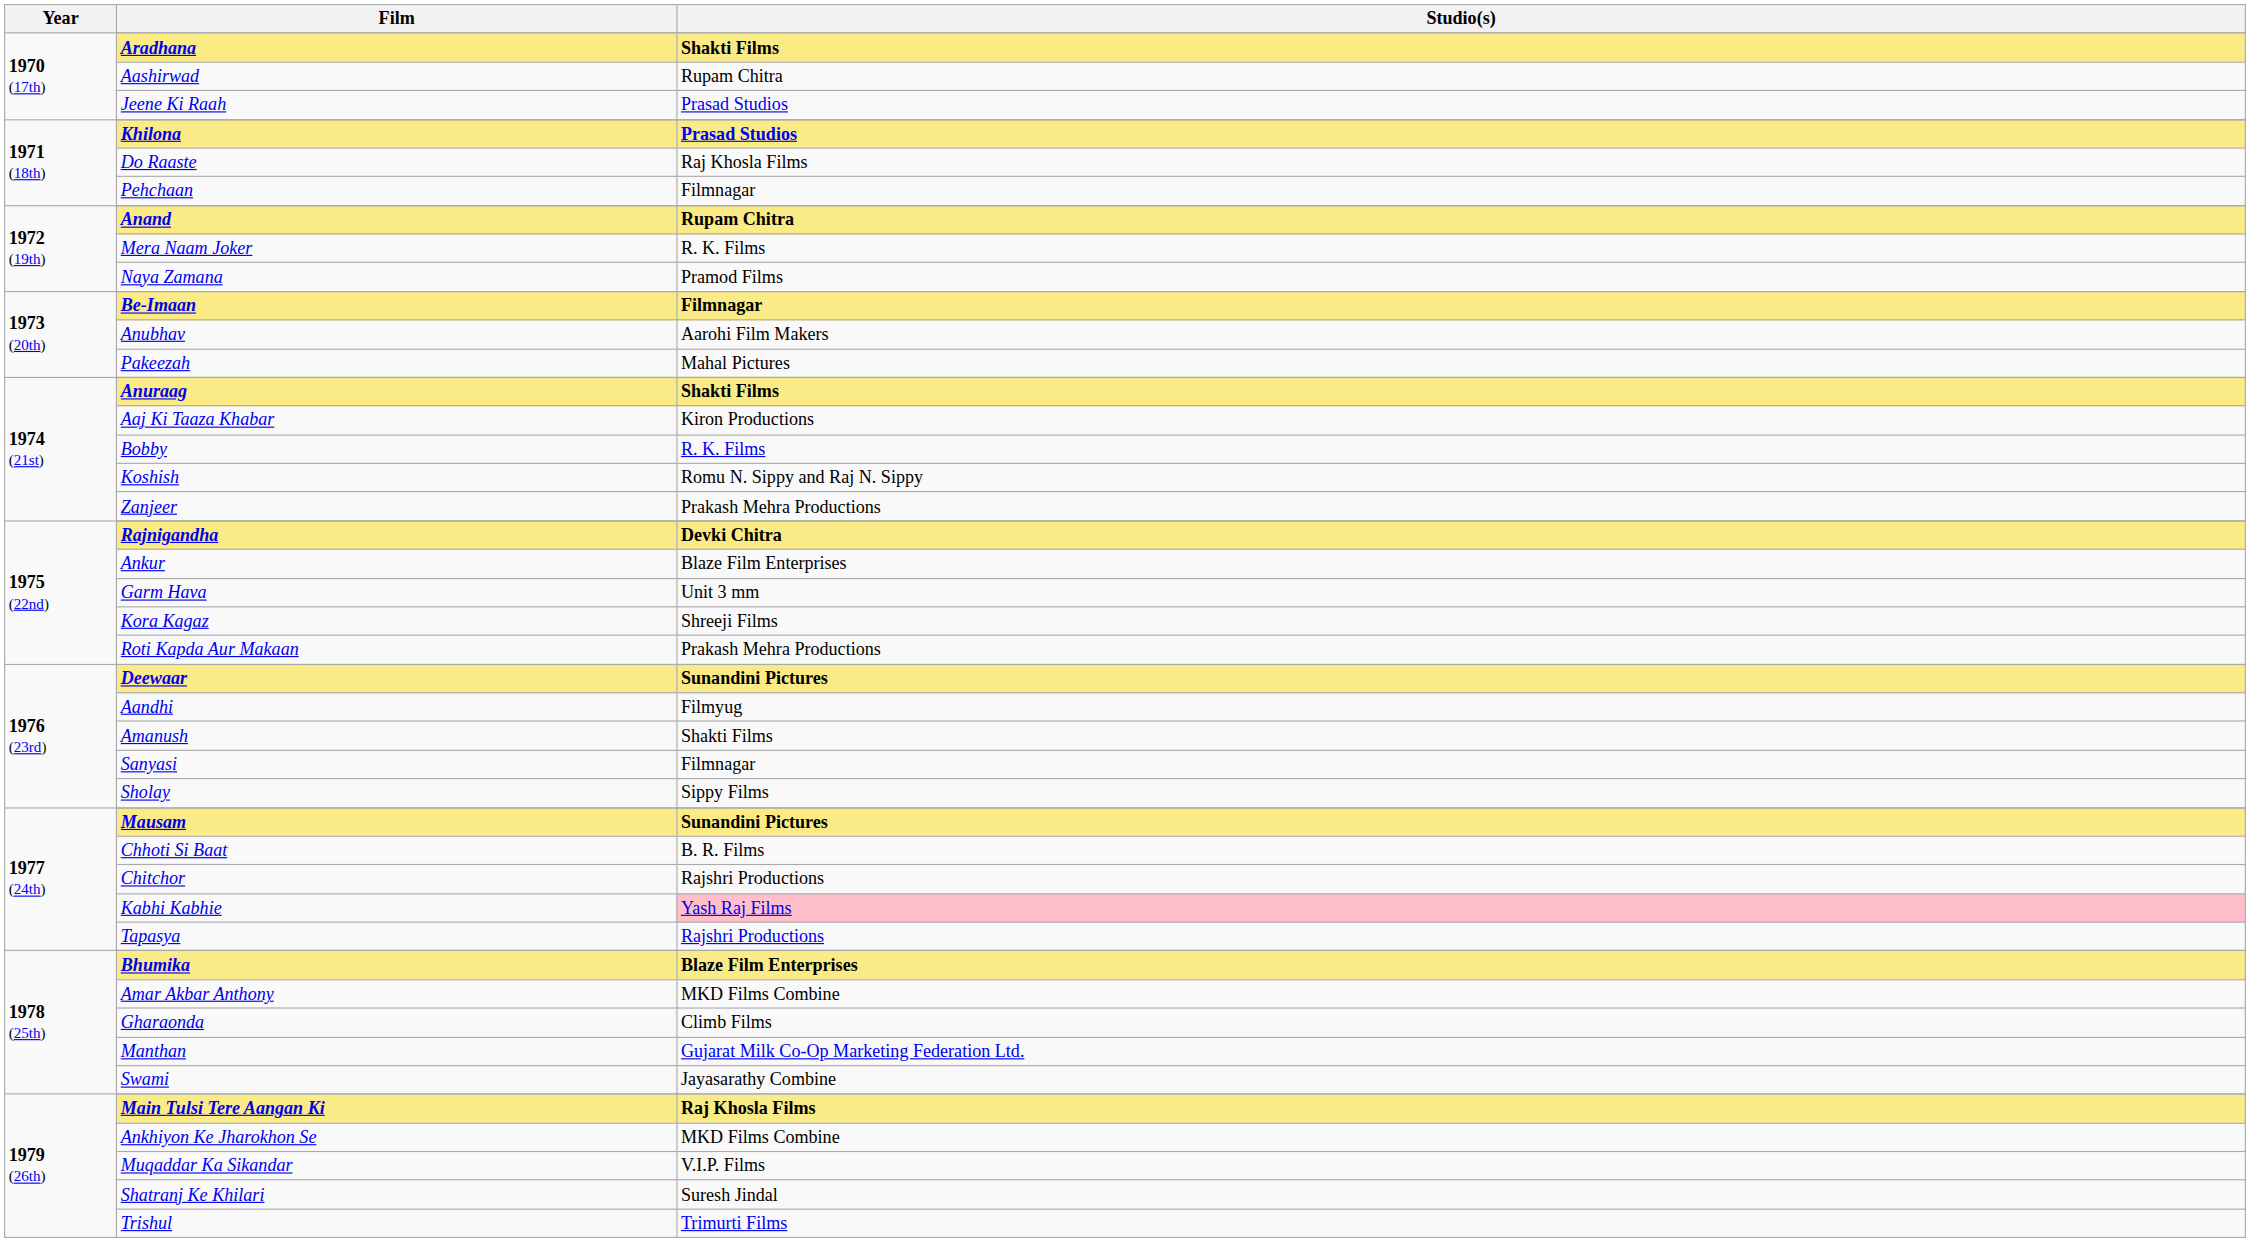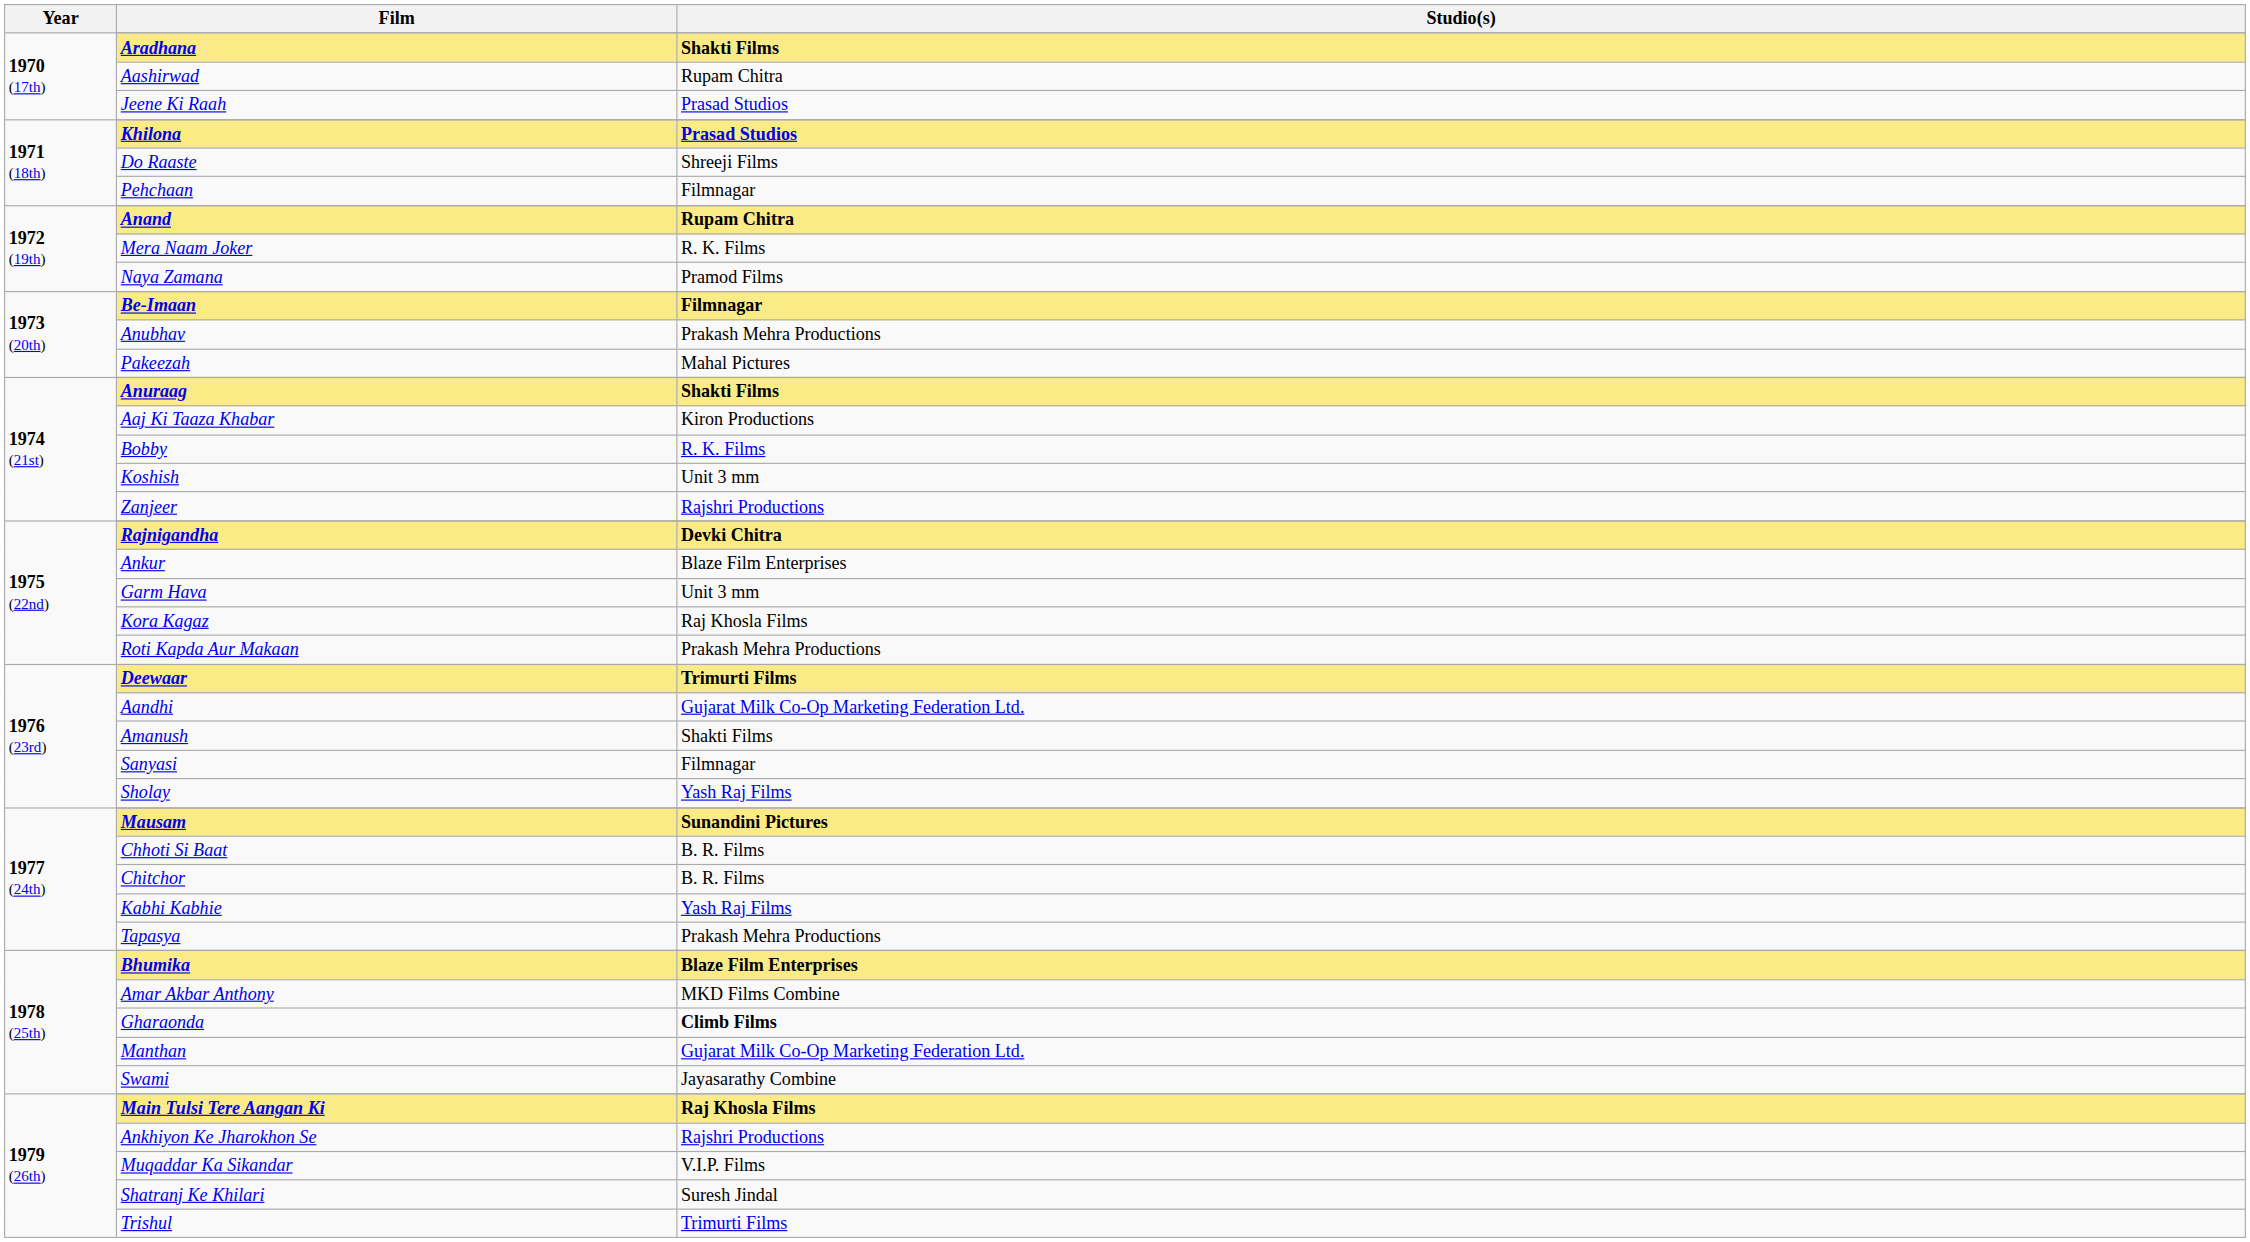(744, 162) Raj Khosla Films -> (729, 162) Shreeji Films
(755, 334) Aarohi Film Makers -> (781, 334) Prakash Mehra Productions
(802, 477) Romu N. Sippy and Raj N. Sippy -> (720, 477) Unit 3 mm
(781, 506) Prakash Mehra Productions -> (753, 506) Rajshri Productions
(729, 620) Shreeji Films -> (744, 620) Raj Khosla Films
(754, 678) Sunandini Pictures -> (739, 678) Trimurti Films
(712, 707) Filmyug -> (853, 707) Gujarat Milk Co-Op Marketing Federation Ltd.
(725, 793) Sippy Films -> (736, 793) Yash Raj Films
(753, 879) Rajshri Productions -> (723, 879) B. R. Films
(736, 907) pink background -> (736, 907) no background
(753, 936) Rajshri Productions -> (781, 936) Prakash Mehra Productions
(726, 1022) normal -> (729, 1022) bold
(760, 1137) MKD Films Combine -> (753, 1137) Rajshri Productions
